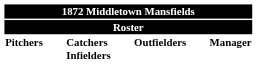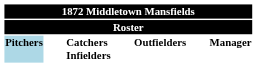(24, 42) no background -> (24, 42) lightblue background
